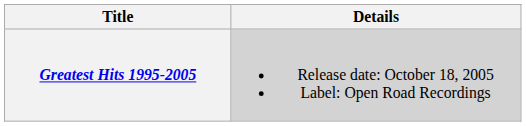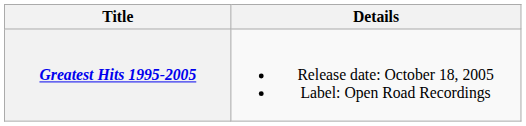(376, 84) lightgrey background -> (376, 84) no background
